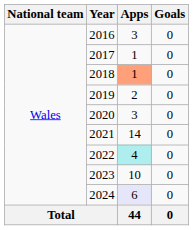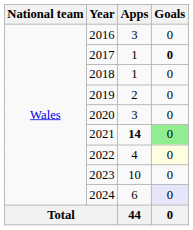(170, 54) normal -> (170, 54) bold
(134, 74) lightsalmon background -> (134, 74) no background
(134, 134) normal -> (134, 134) bold
(170, 134) no background -> (170, 134) lightgreen background
(134, 154) paleturquoise background -> (134, 154) no background
(170, 154) no background -> (170, 154) lightyellow background
(134, 194) lavender background -> (134, 194) no background
(170, 194) no background -> (170, 194) lavender background
